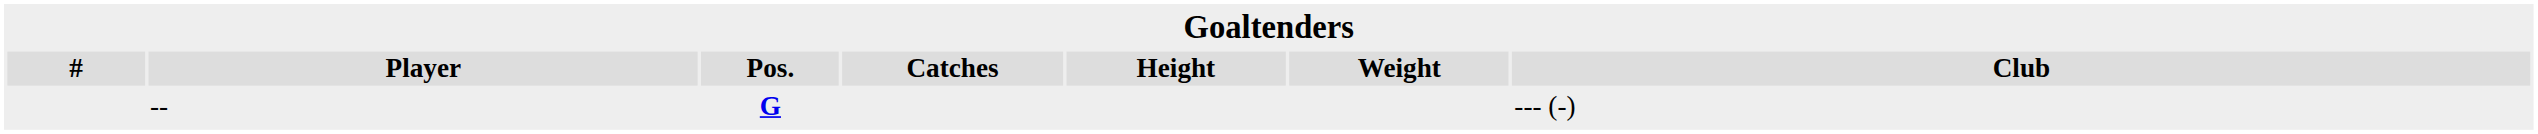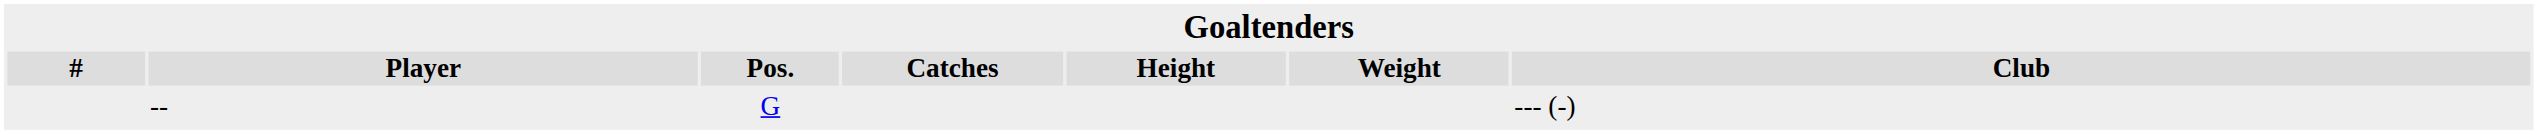(770, 105) bold -> (770, 105) normal
